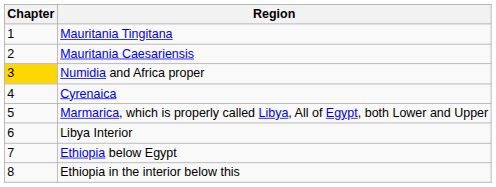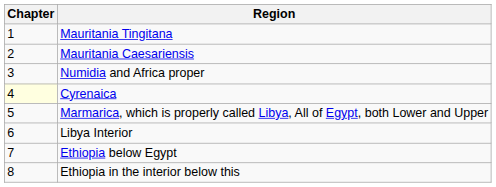(11, 73) gold background -> (11, 73) no background
(11, 93) no background -> (11, 93) lightyellow background
